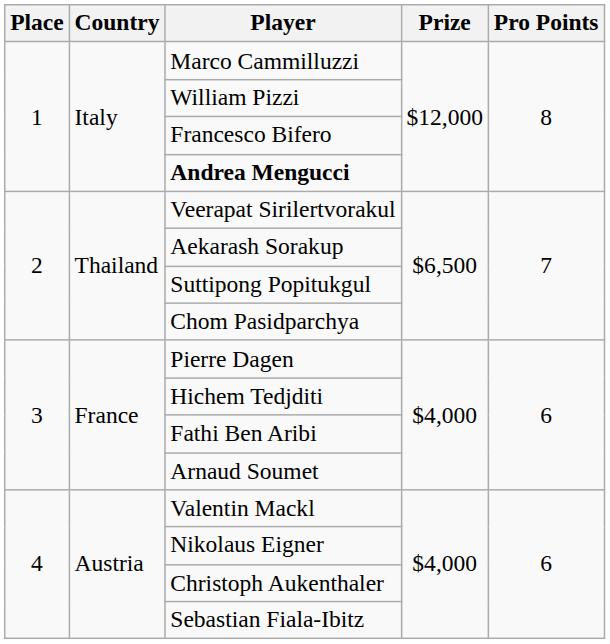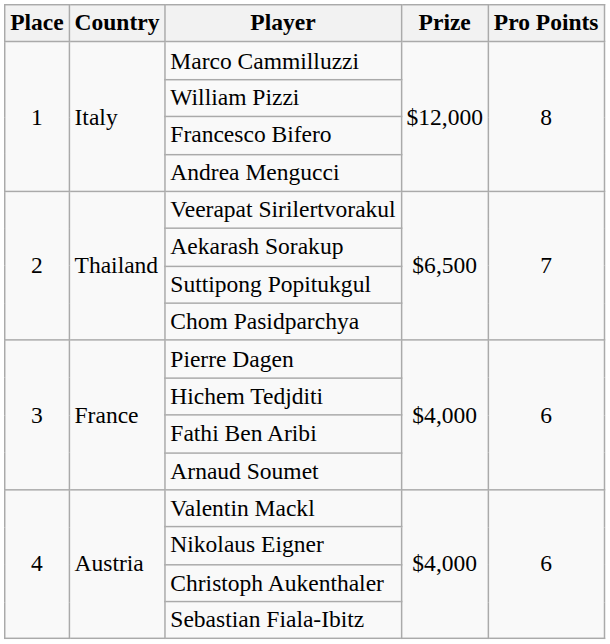(260, 172) bold -> (255, 172) normal
